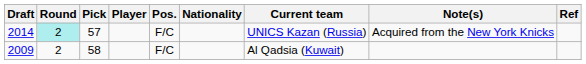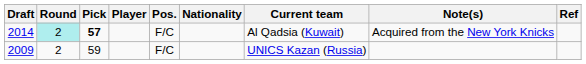(94, 32) normal -> (94, 32) bold
(307, 32) UNICS Kazan (Russia) -> (296, 32) Al Qadsia (Kuwait)
(94, 51) 58 -> (94, 51) 59
(296, 51) Al Qadsia (Kuwait) -> (307, 51) UNICS Kazan (Russia)
